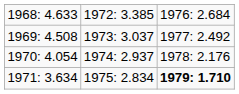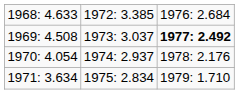(195, 36) normal -> (195, 36) bold
(195, 78) bold -> (195, 78) normal
